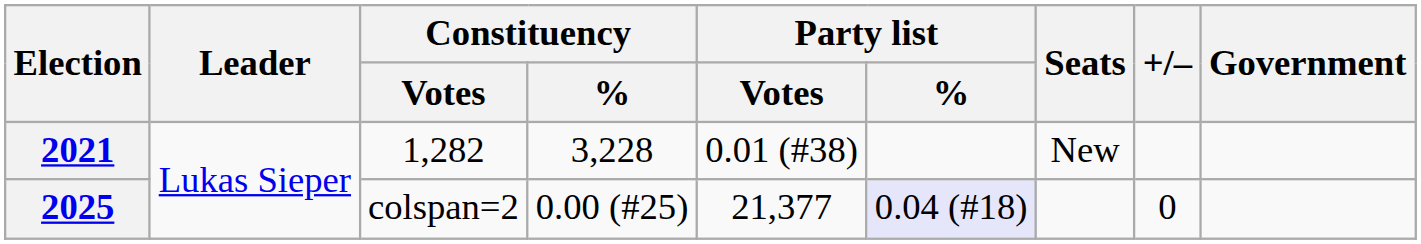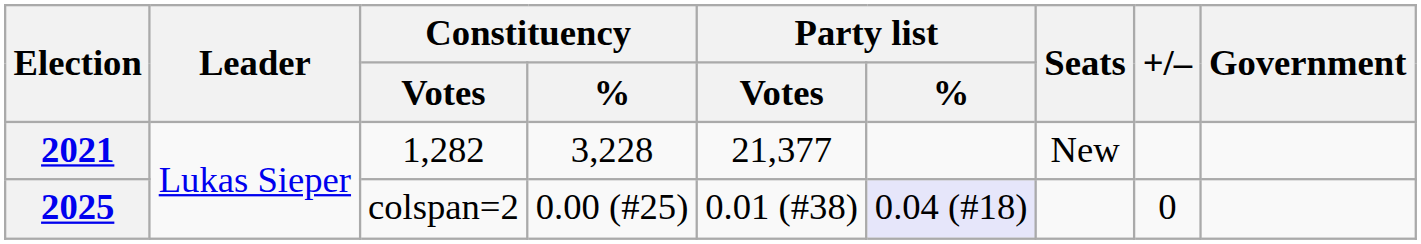(782, 149) 0.01 (#38) -> (782, 149) 21,377
(782, 207) 21,377 -> (782, 207) 0.01 (#38)
